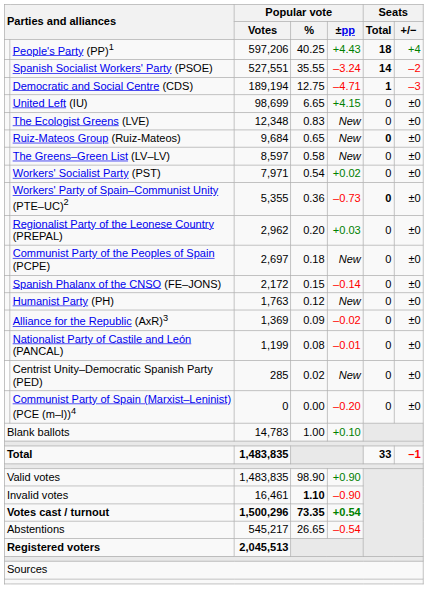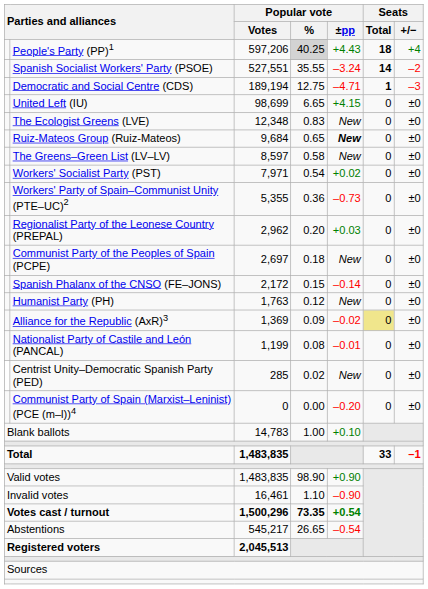(311, 49) no background -> (311, 49) lightgrey background
(350, 138) normal -> (349, 138) bold
(388, 138) bold -> (388, 138) normal
(388, 199) bold -> (388, 199) normal
(388, 320) no background -> (388, 320) khaki background
(314, 495) bold -> (314, 495) normal
